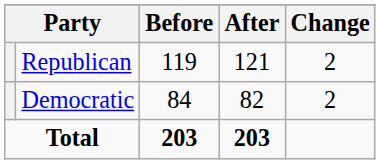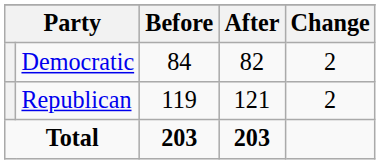rows swapped: (76, 61) <-> (78, 100)
